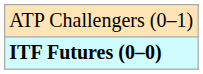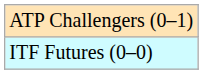(85, 52) bold -> (81, 52) normal
